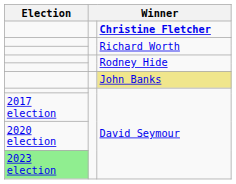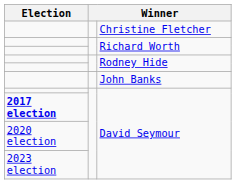(155, 30) bold -> (155, 30) normal
(130, 80) khaki background -> (130, 80) no background
(32, 107) normal -> (32, 107) bold
(32, 164) lightgreen background -> (32, 164) no background
